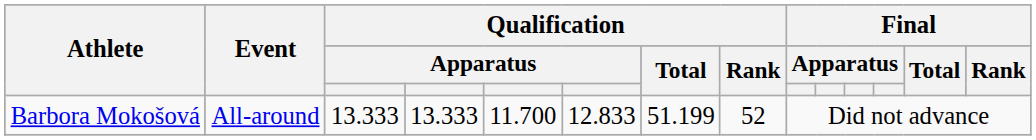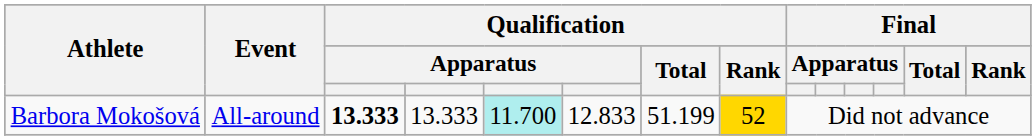(365, 115) normal -> (365, 115) bold
(523, 115) no background -> (523, 115) paleturquoise background
(753, 115) no background -> (753, 115) gold background
